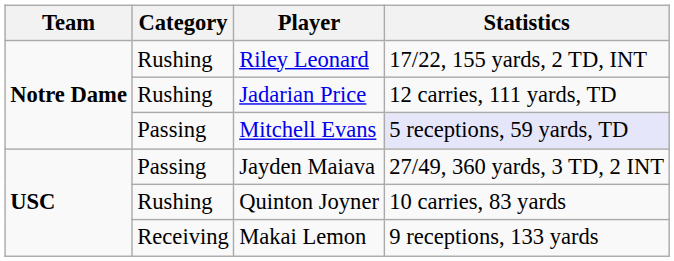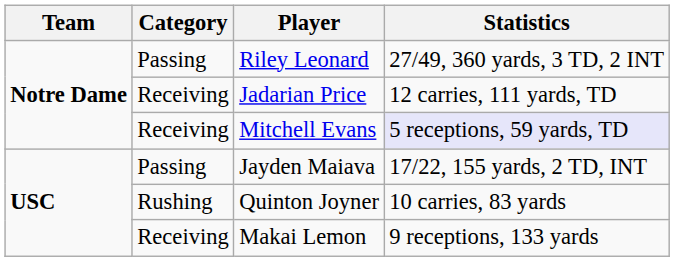(175, 58) Rushing -> (172, 58) Passing
(518, 58) 17/22, 155 yards, 2 TD, INT -> (527, 58) 27/49, 360 yards, 3 TD, 2 INT
(175, 94) Rushing -> (183, 94) Receiving
(172, 130) Passing -> (183, 130) Receiving
(527, 166) 27/49, 360 yards, 3 TD, 2 INT -> (518, 166) 17/22, 155 yards, 2 TD, INT
